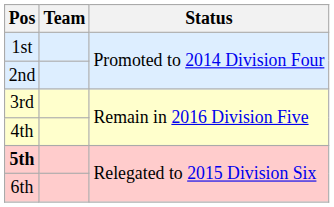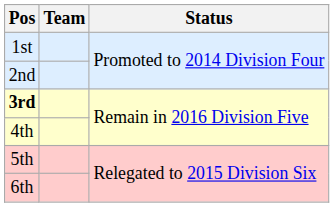(22, 103) normal -> (22, 103) bold
(22, 159) bold -> (22, 159) normal
